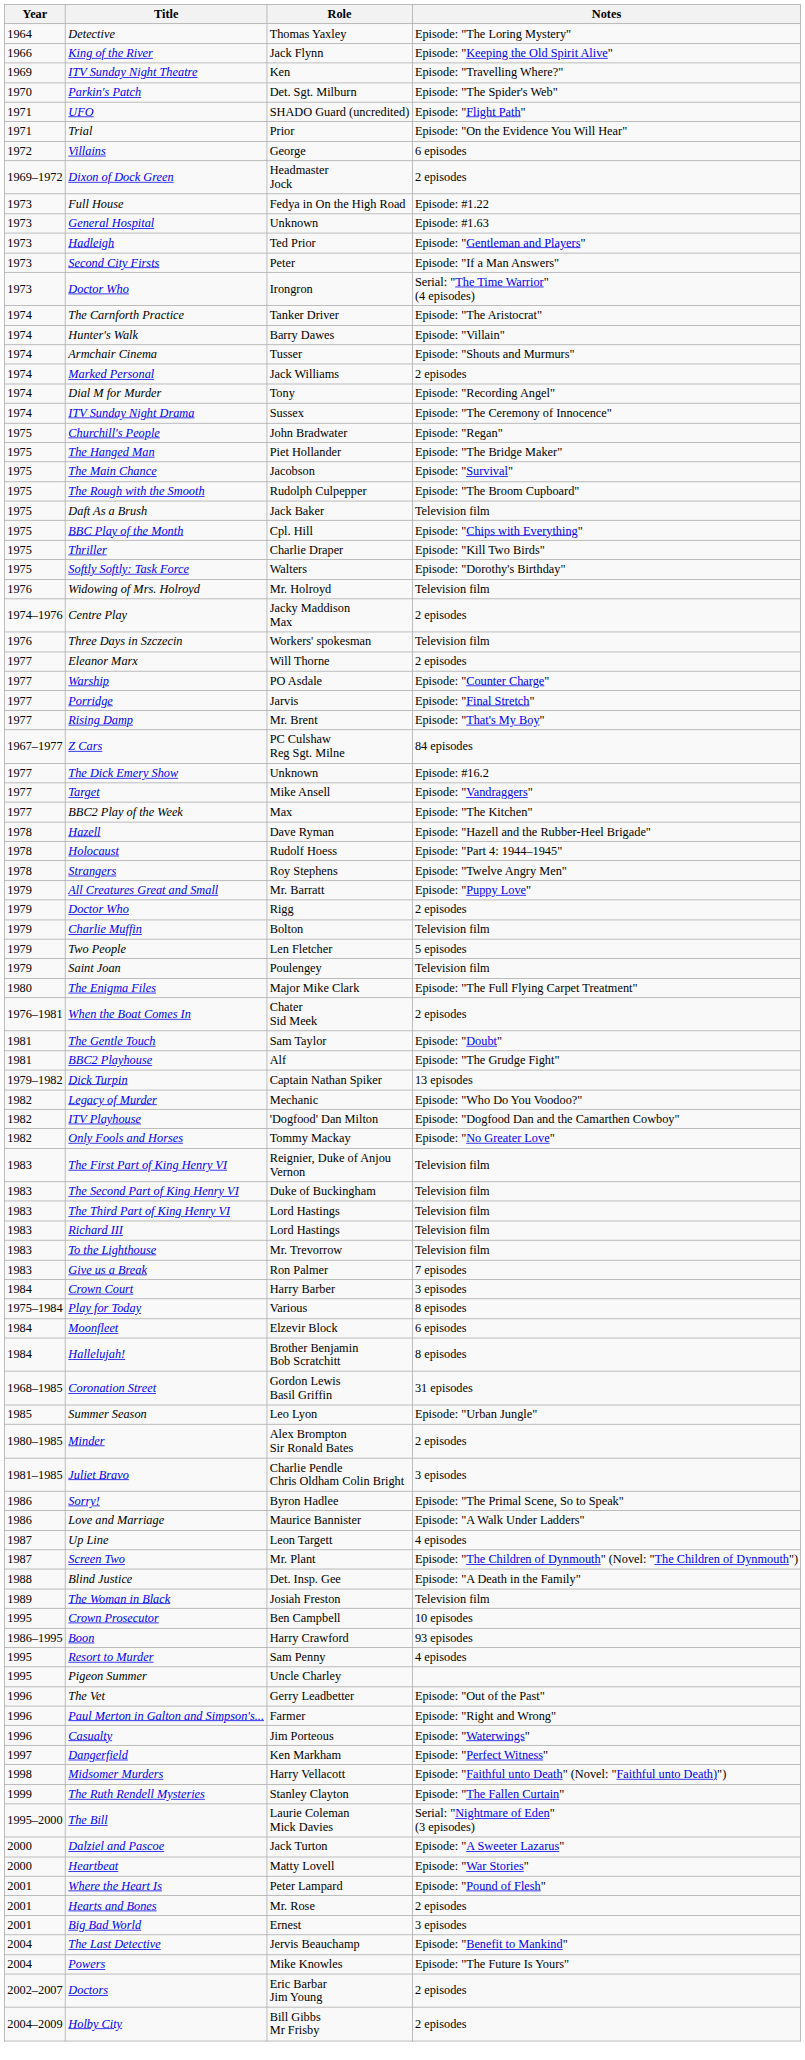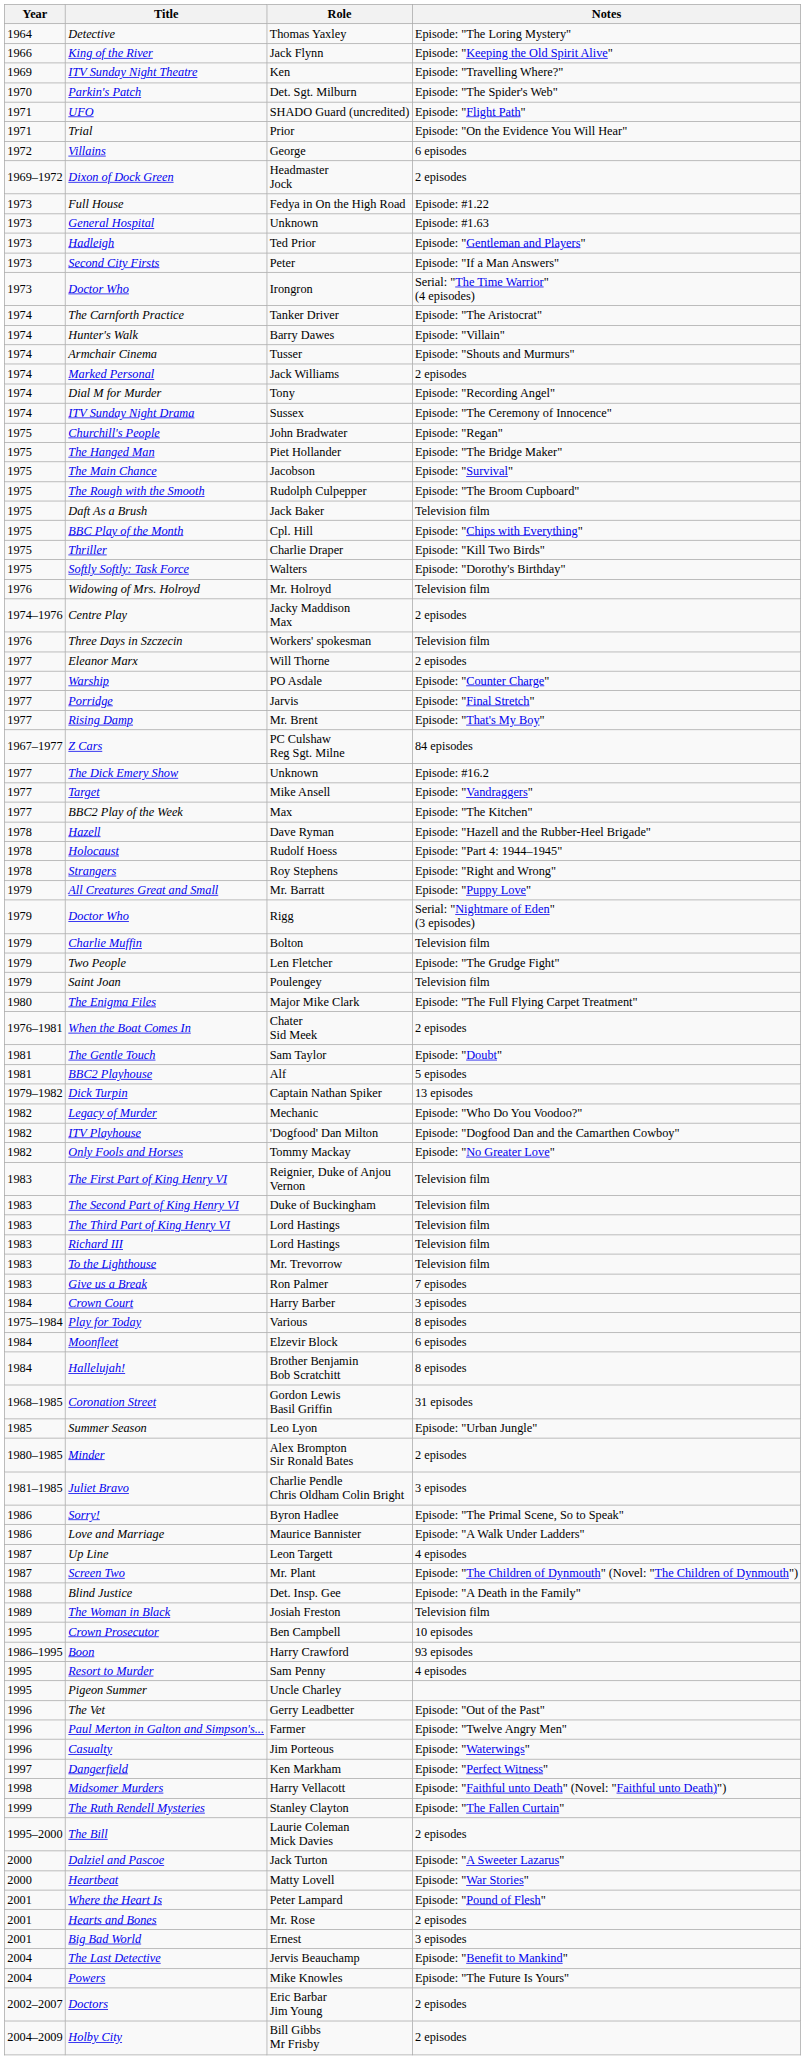(491, 870) Episode: "Twelve Angry Men" -> (485, 870) Episode: "Right and Wrong"
(441, 909) 2 episodes -> (485, 916) Serial: "Nightmare of Eden" (3 episodes)
(441, 948) 5 episodes -> (487, 962) Episode: "The Grudge Fight"
(487, 1060) Episode: "The Grudge Fight" -> (441, 1074) 5 episodes
(485, 1715) Episode: "Right and Wrong" -> (491, 1729) Episode: "Twelve Angry Men"
(485, 1820) Serial: "Nightmare of Eden" (3 episodes) -> (441, 1834) 2 episodes
